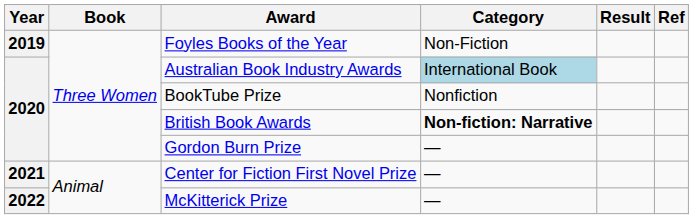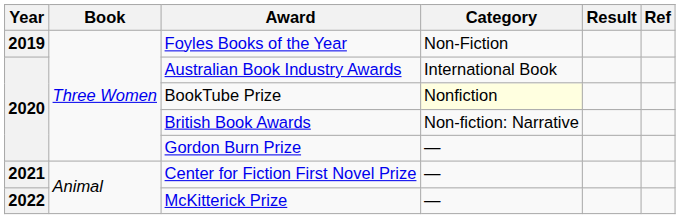(490, 69) lightblue background -> (490, 69) no background
(461, 95) no background -> (461, 95) lightyellow background
(508, 122) bold -> (501, 122) normal
